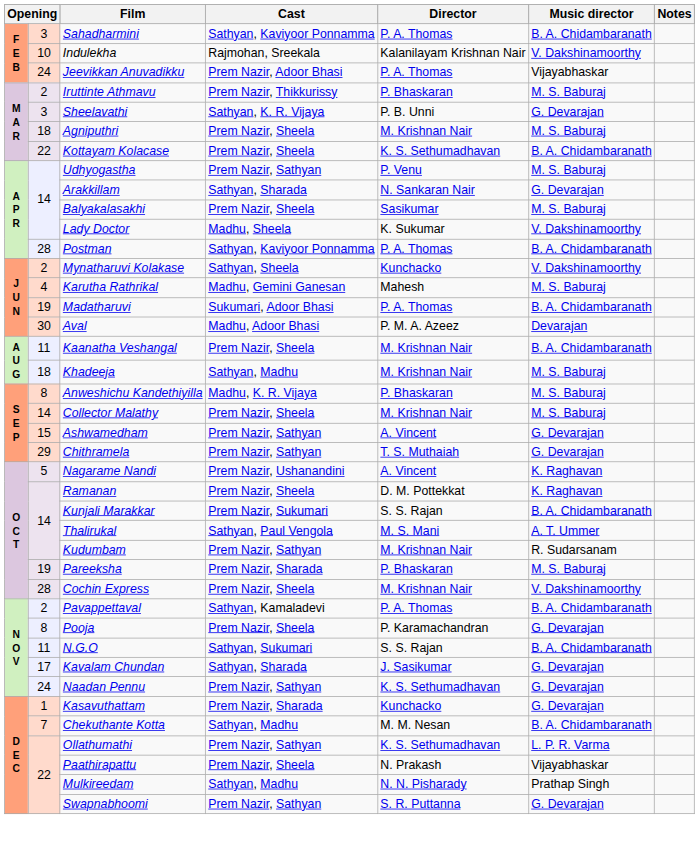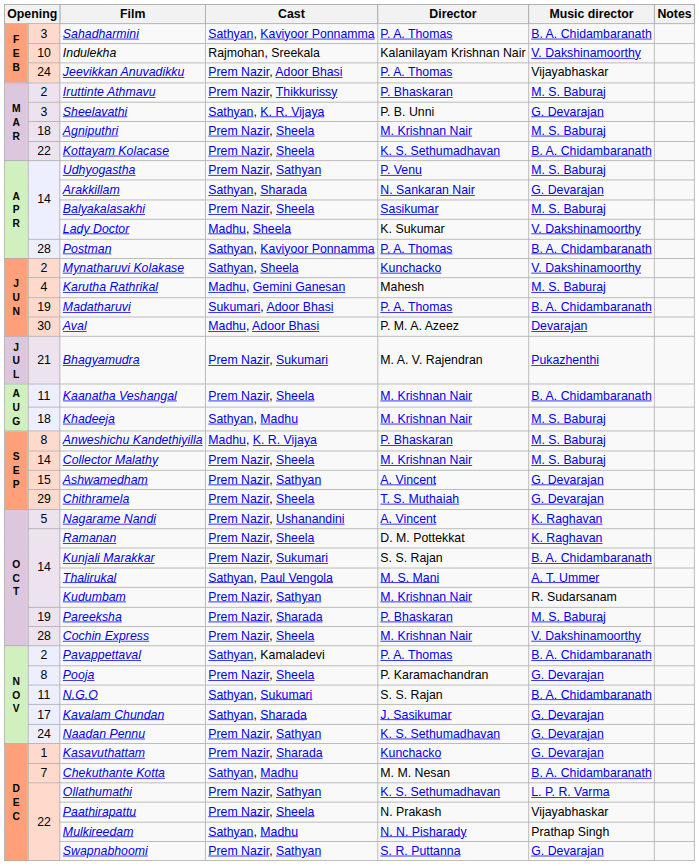+ row: (101, 360)
(265, 452) Prem Nazir, Sathyan -> (261, 499) Prem Nazir, Sheela
